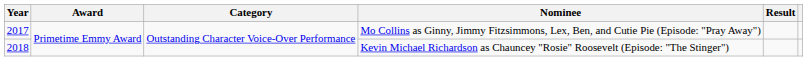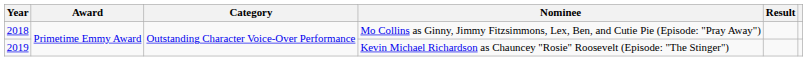(18, 30) 2017 -> (18, 30) 2018
(18, 47) 2018 -> (18, 47) 2019
